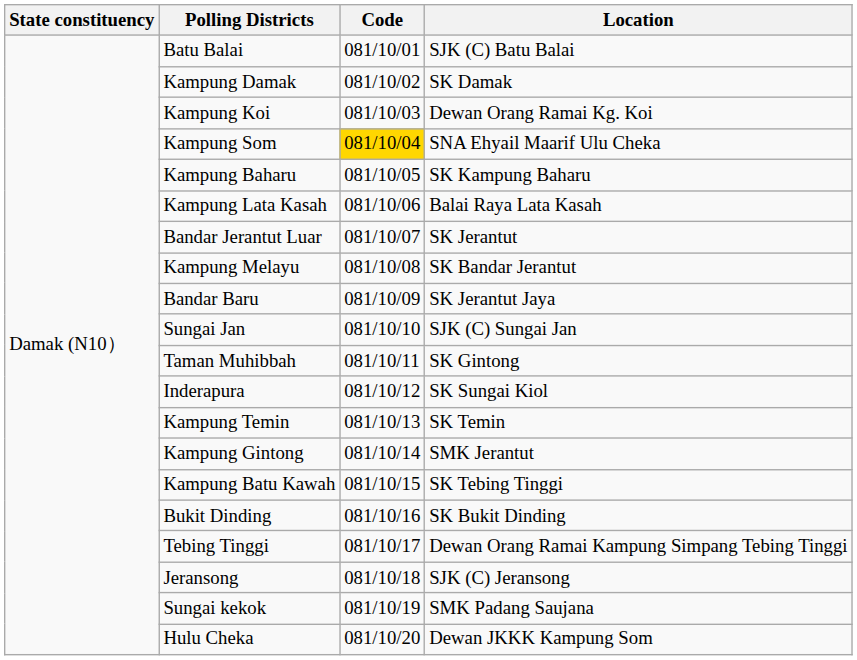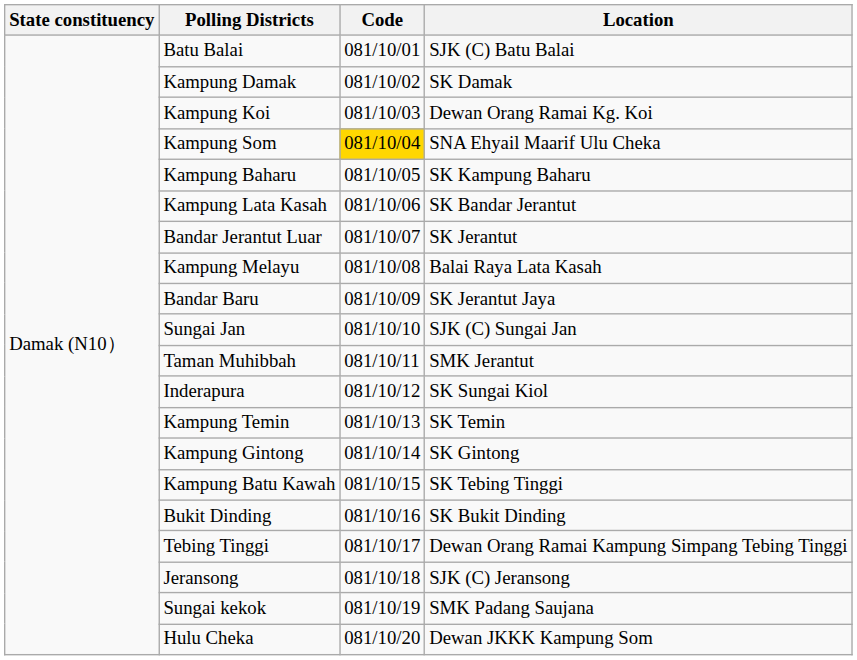(515, 205) Balai Raya Lata Kasah -> (503, 205) SK Bandar Jerantut
(503, 267) SK Bandar Jerantut -> (515, 267) Balai Raya Lata Kasah
(474, 360) SK Gintong -> (482, 360) SMK Jerantut
(482, 453) SMK Jerantut -> (474, 453) SK Gintong
